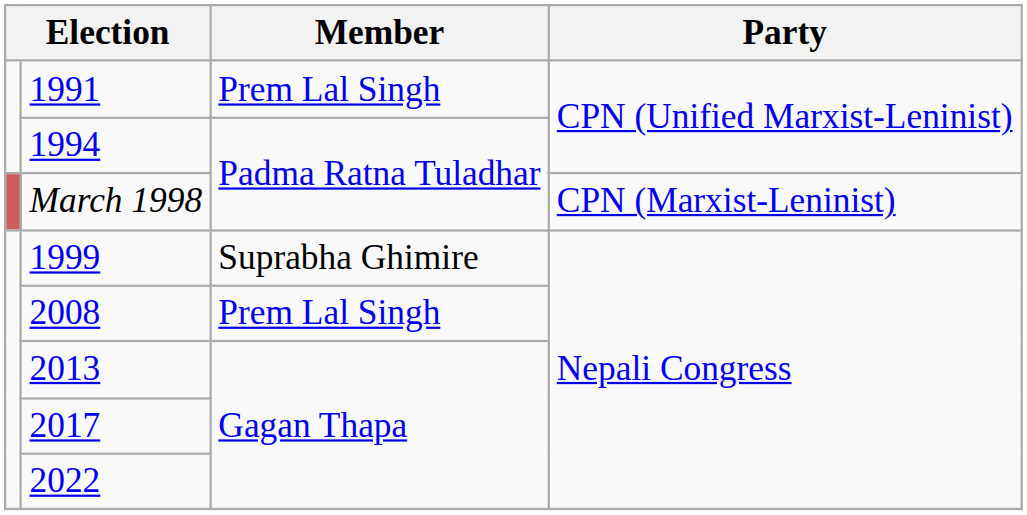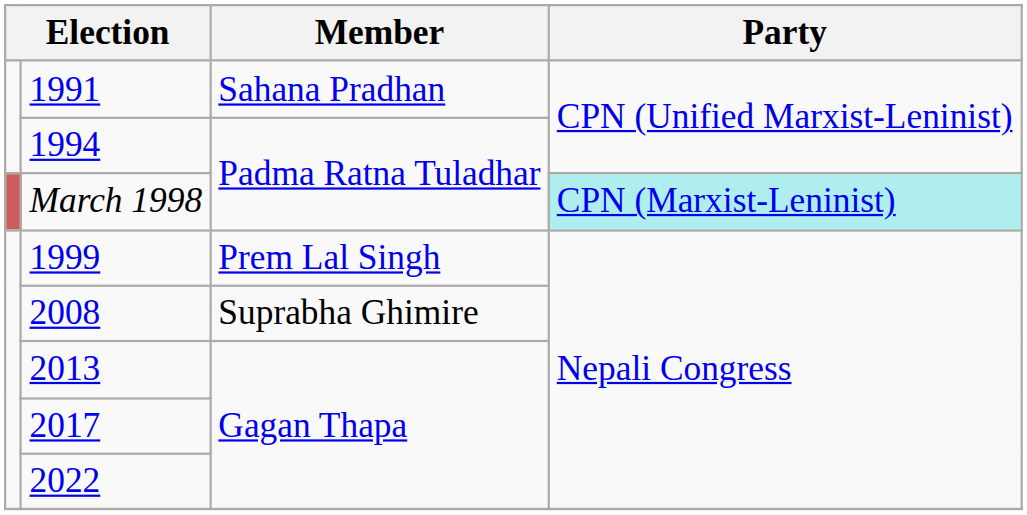(329, 88) Prem Lal Singh -> (332, 88) Sahana Pradhan
(726, 200) no background -> (726, 200) paleturquoise background
(348, 256) Suprabha Ghimire -> (329, 256) Prem Lal Singh
(329, 312) Prem Lal Singh -> (348, 312) Suprabha Ghimire
